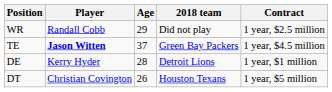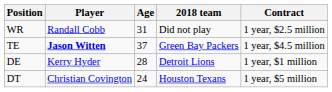(142, 29) 29 -> (142, 29) 31
(142, 78) 26 -> (142, 78) 24
